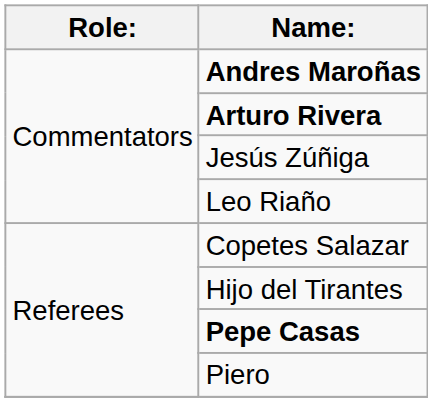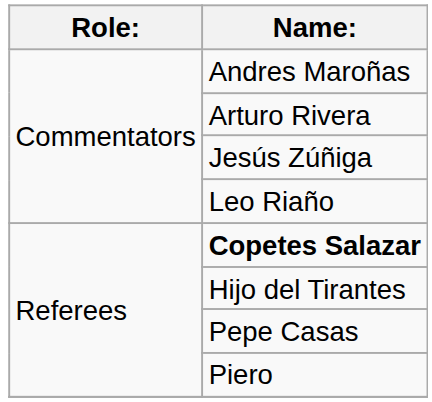(313, 71) bold -> (310, 71) normal
(293, 114) bold -> (290, 114) normal
(307, 245) normal -> (315, 245) bold
(283, 332) bold -> (284, 332) normal
